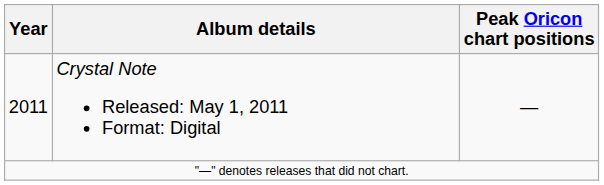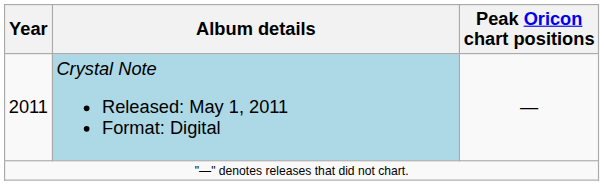(256, 98) no background -> (256, 98) lightblue background
